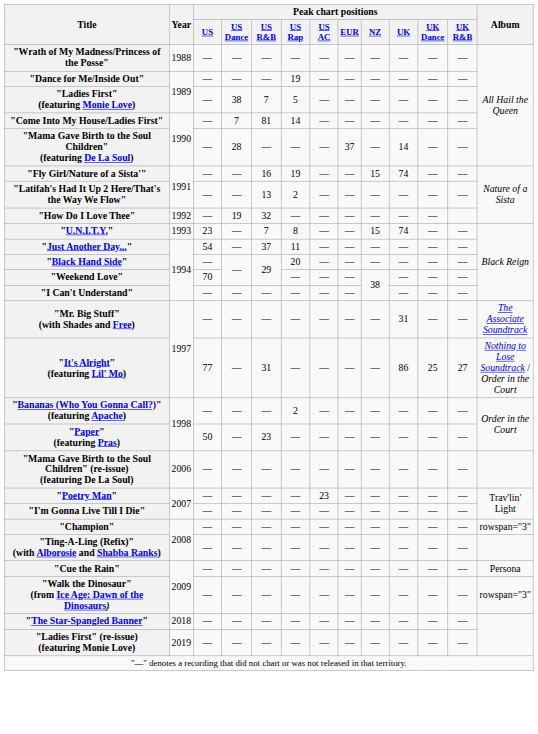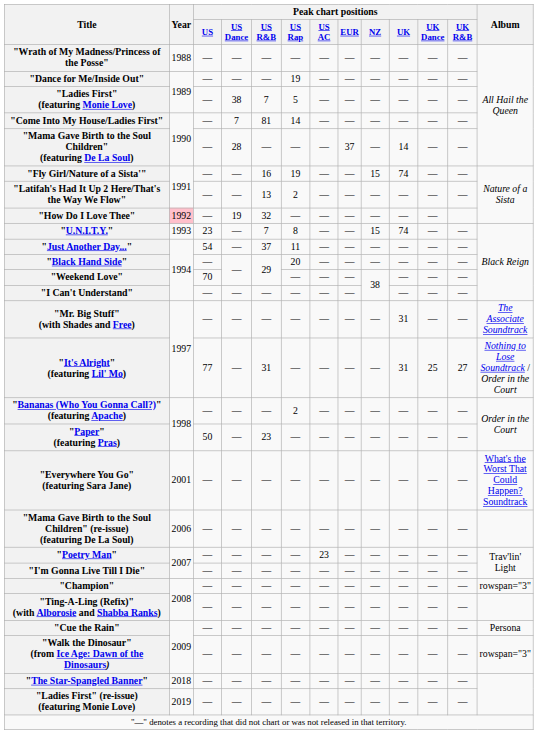(181, 215) no background -> (181, 215) pink background
(404, 368) 86 -> (404, 368) 31
+ row: (87, 480)
